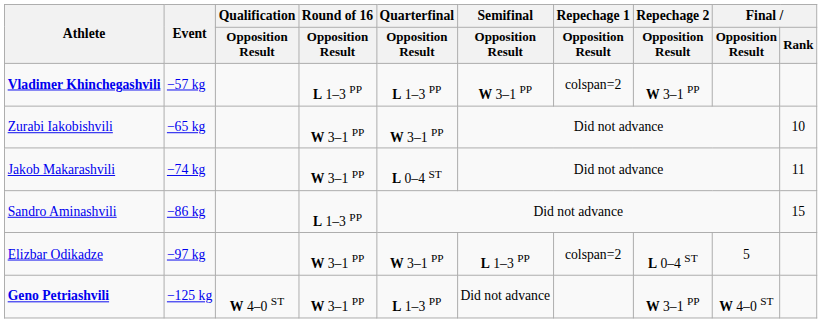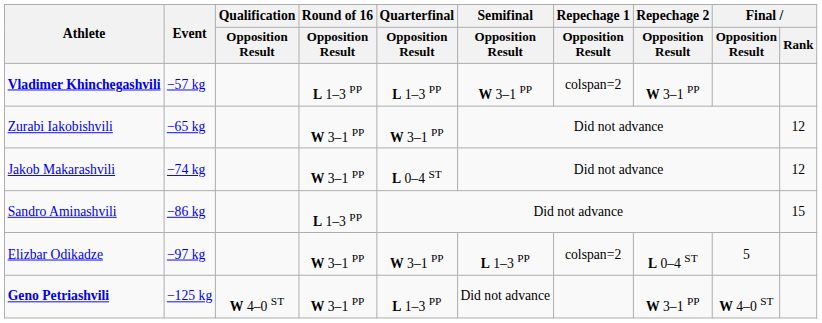(798, 127) 10 -> (798, 127) 12
(798, 169) 11 -> (798, 169) 12
